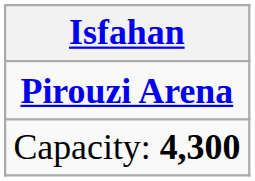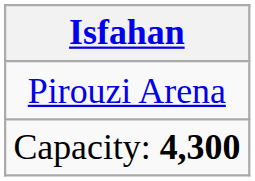(127, 89) bold -> (127, 89) normal
